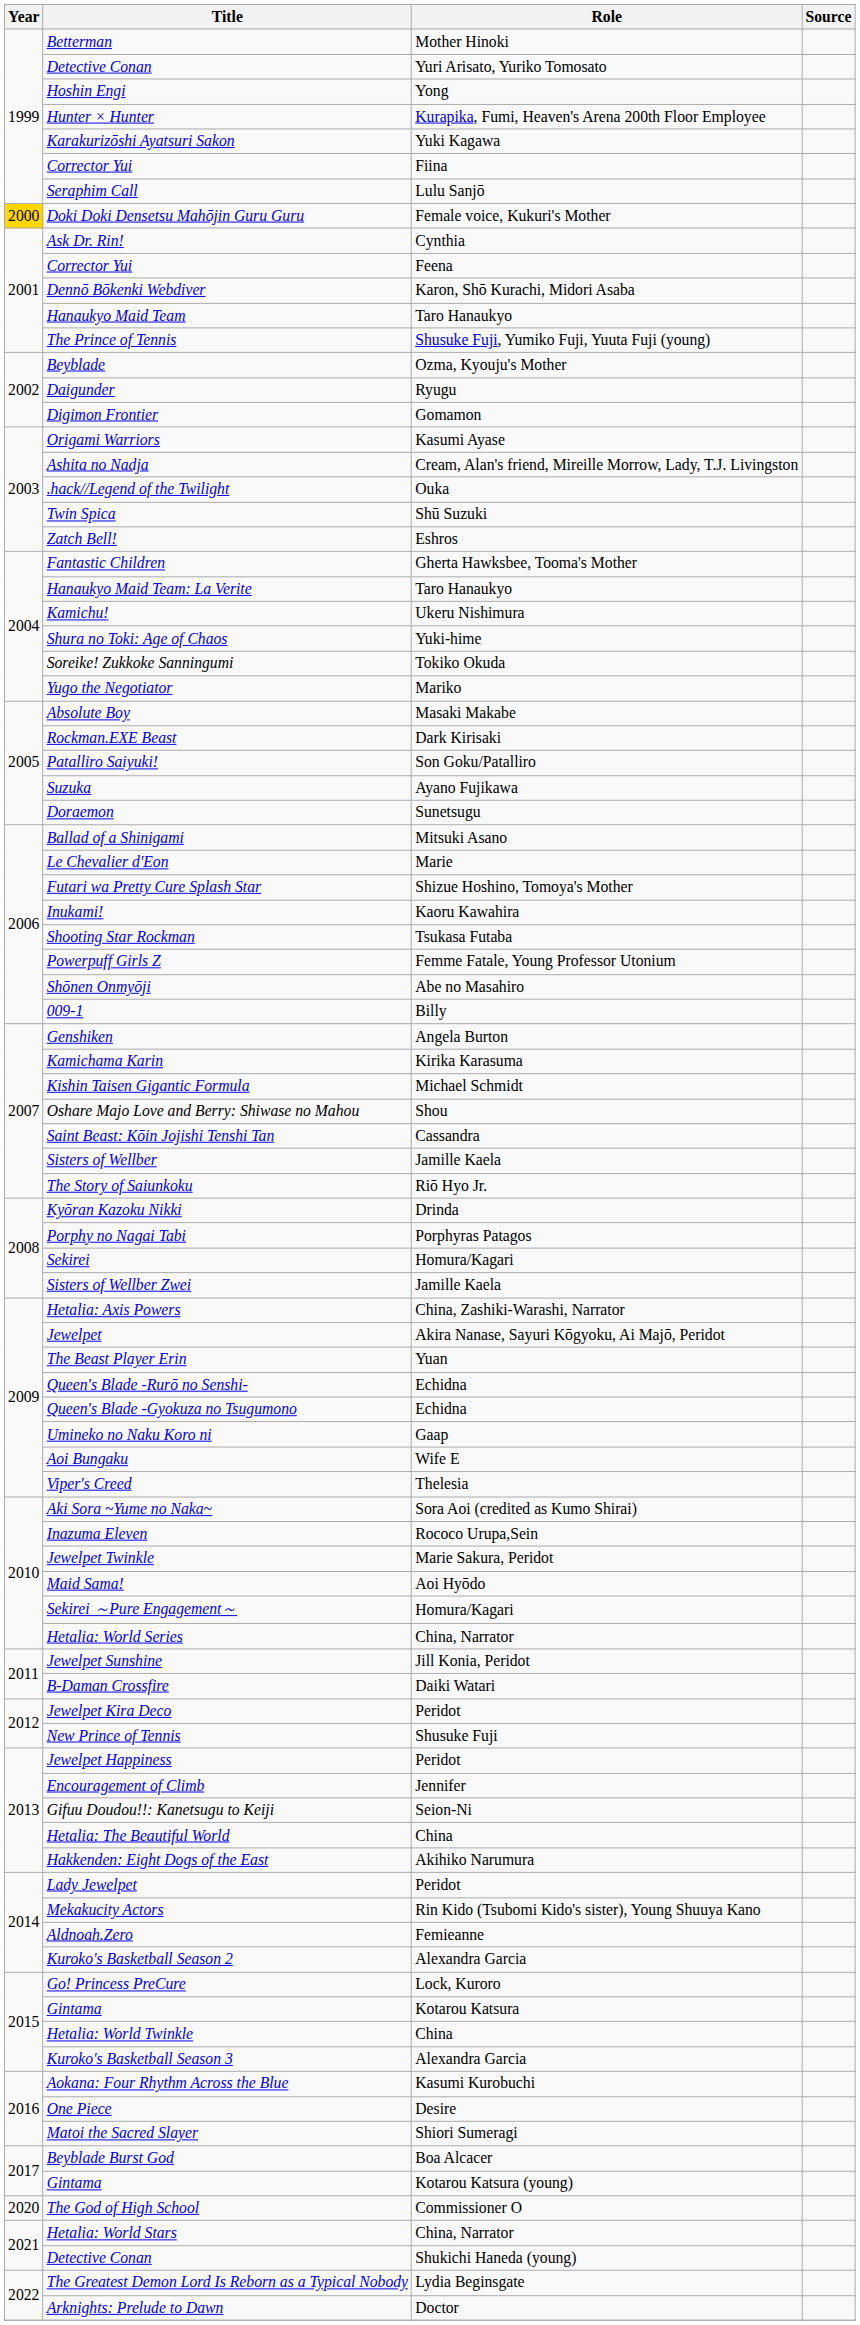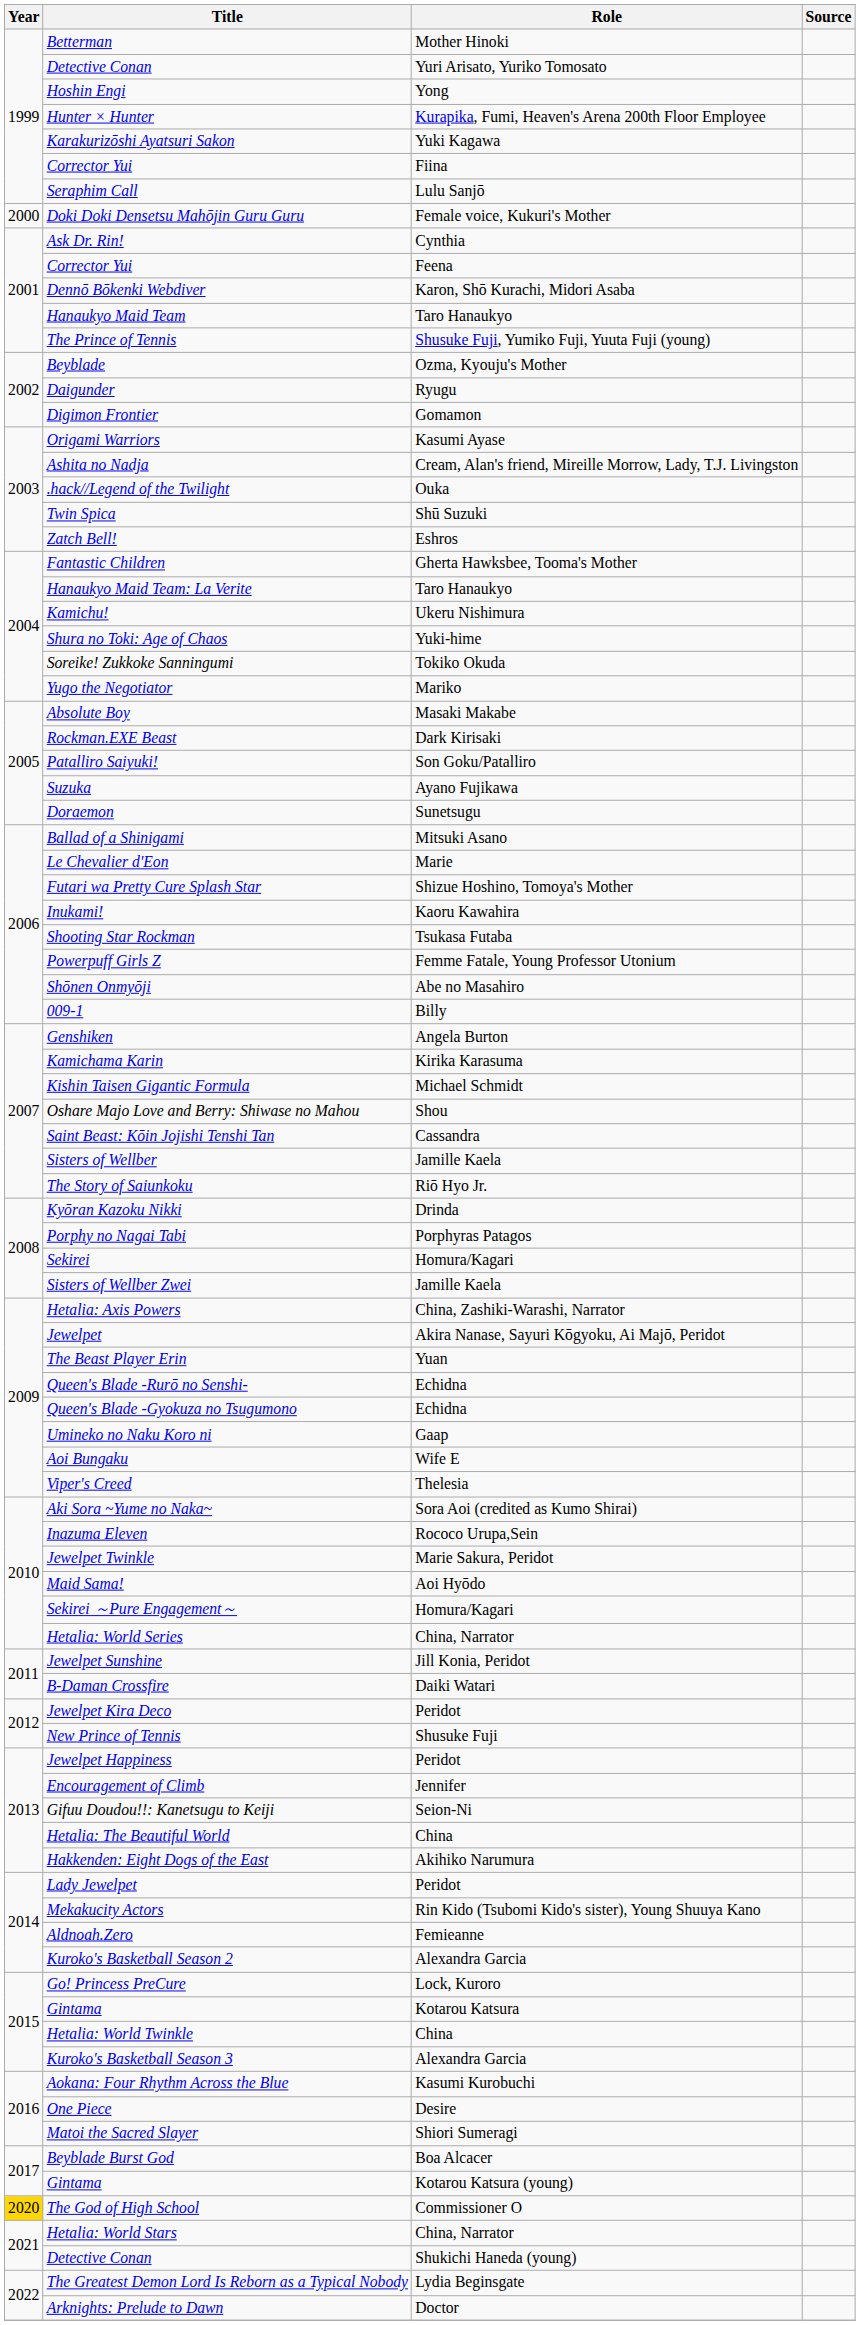(24, 215) gold background -> (24, 215) no background
(24, 2208) no background -> (24, 2208) gold background
